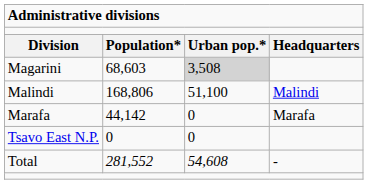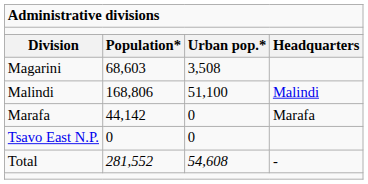(204, 68) lightgrey background -> (204, 68) no background
